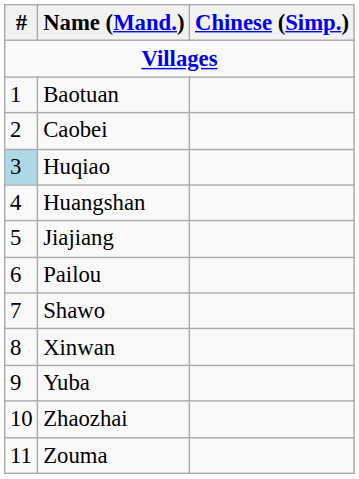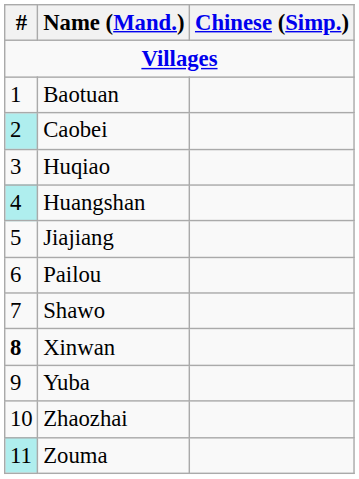(16, 130) no background -> (16, 130) paleturquoise background
(16, 166) lightblue background -> (16, 166) no background
(16, 202) no background -> (16, 202) paleturquoise background
(16, 346) normal -> (16, 346) bold
(21, 454) no background -> (21, 454) paleturquoise background
